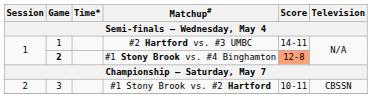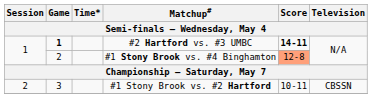(59, 44) normal -> (59, 44) bold
(294, 44) normal -> (294, 44) bold
(59, 58) bold -> (59, 58) normal
